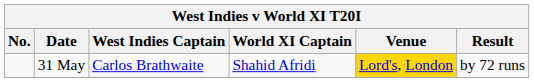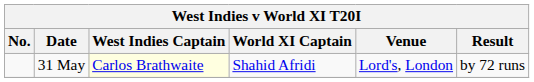(148, 65) no background -> (148, 65) lightyellow background
(406, 65) gold background -> (406, 65) no background
